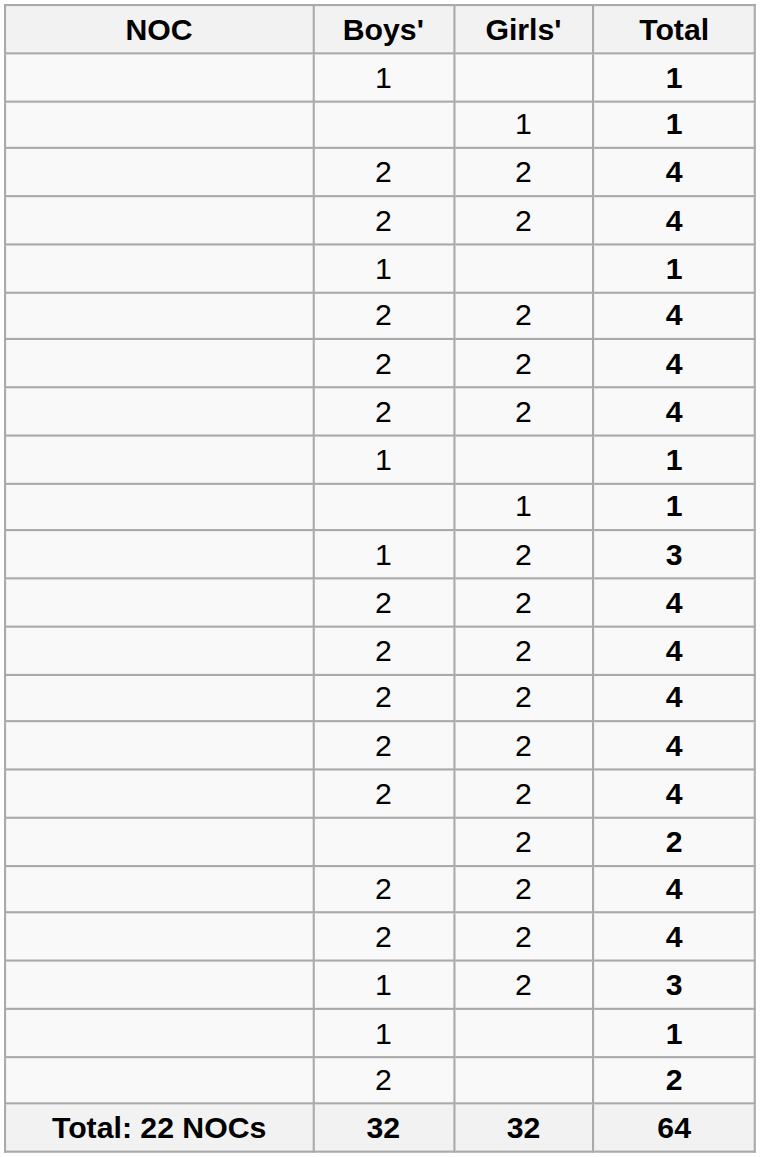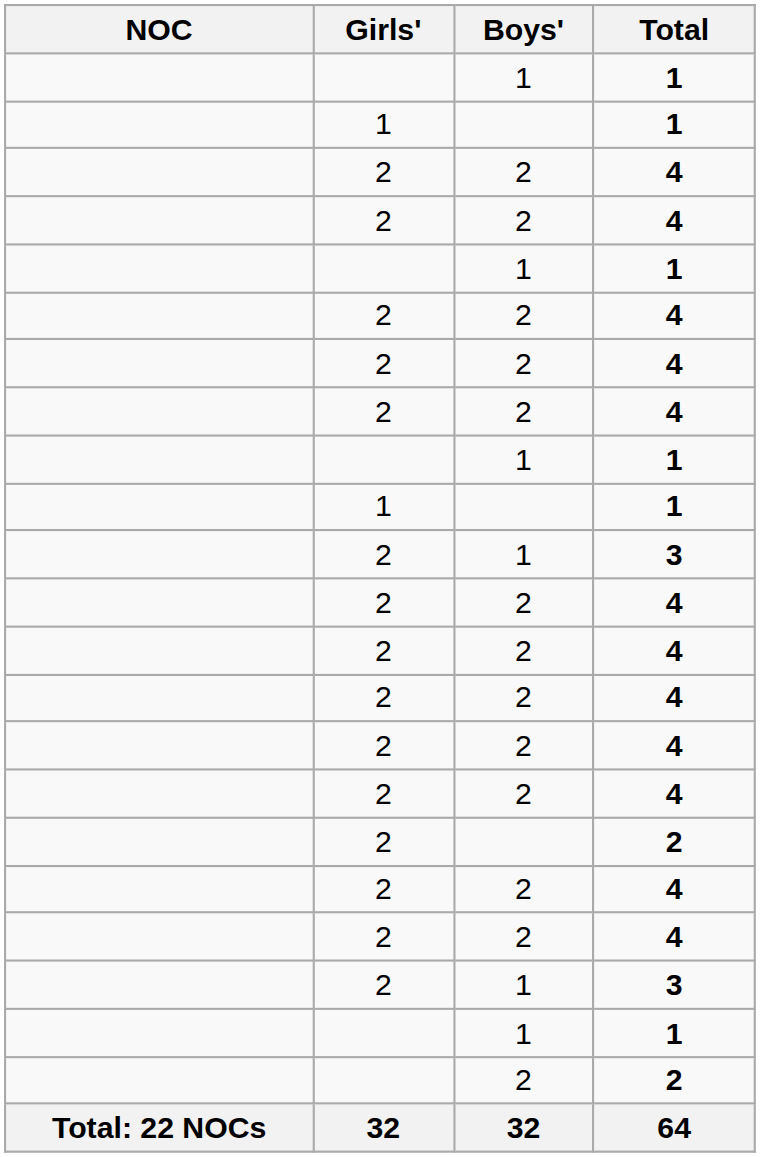columns swapped: (383, 29) <-> (523, 29)
